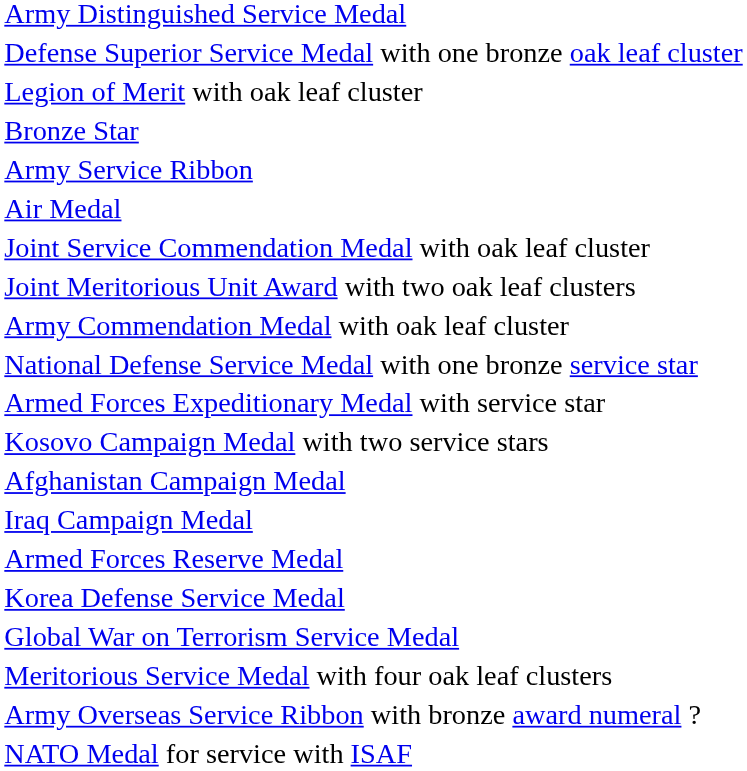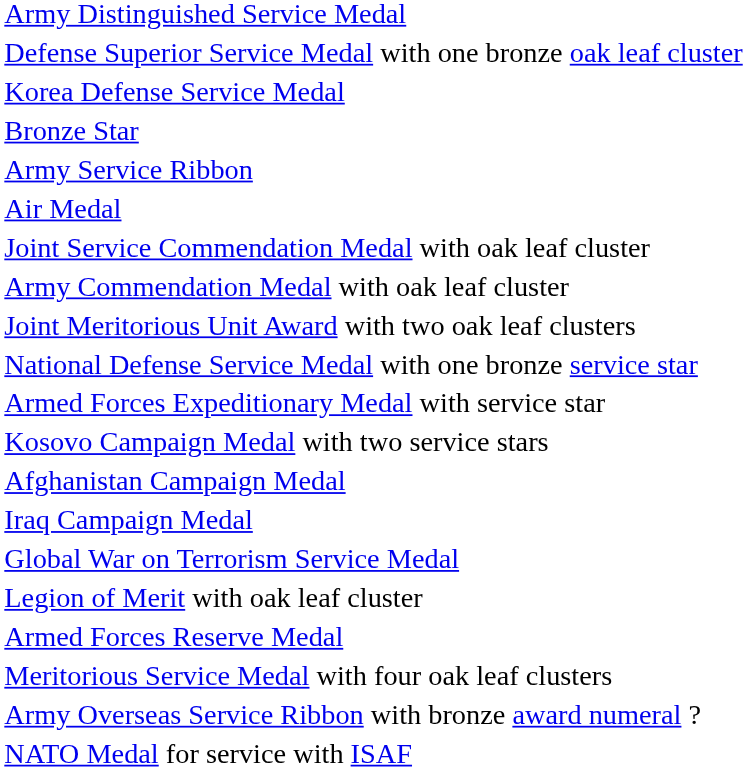(214, 91) Legion of Merit with oak leaf cluster -> (175, 91) Korea Defense Service Medal
(320, 286) Joint Meritorious Unit Award with two oak leaf clusters -> (287, 286) Army Commendation Medal with oak leaf cluster
(287, 325) Army Commendation Medal with oak leaf cluster -> (320, 325) Joint Meritorious Unit Award with two oak leaf clusters
(174, 559) Armed Forces Reserve Medal -> (232, 559) Global War on Terrorism Service Medal
(175, 597) Korea Defense Service Medal -> (214, 597) Legion of Merit with oak leaf cluster
(232, 636) Global War on Terrorism Service Medal -> (174, 636) Armed Forces Reserve Medal
